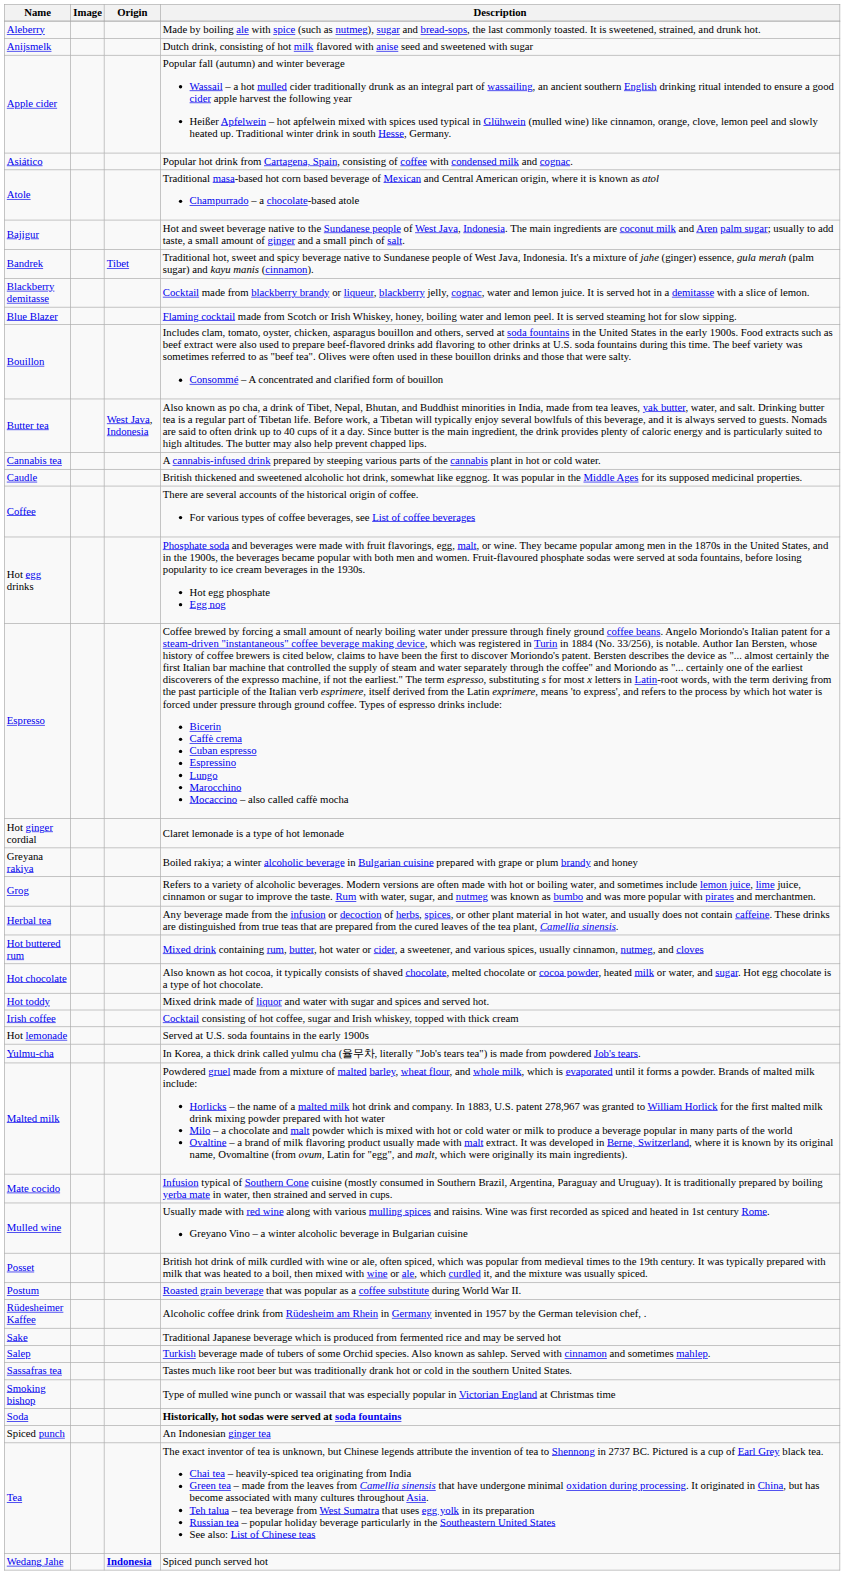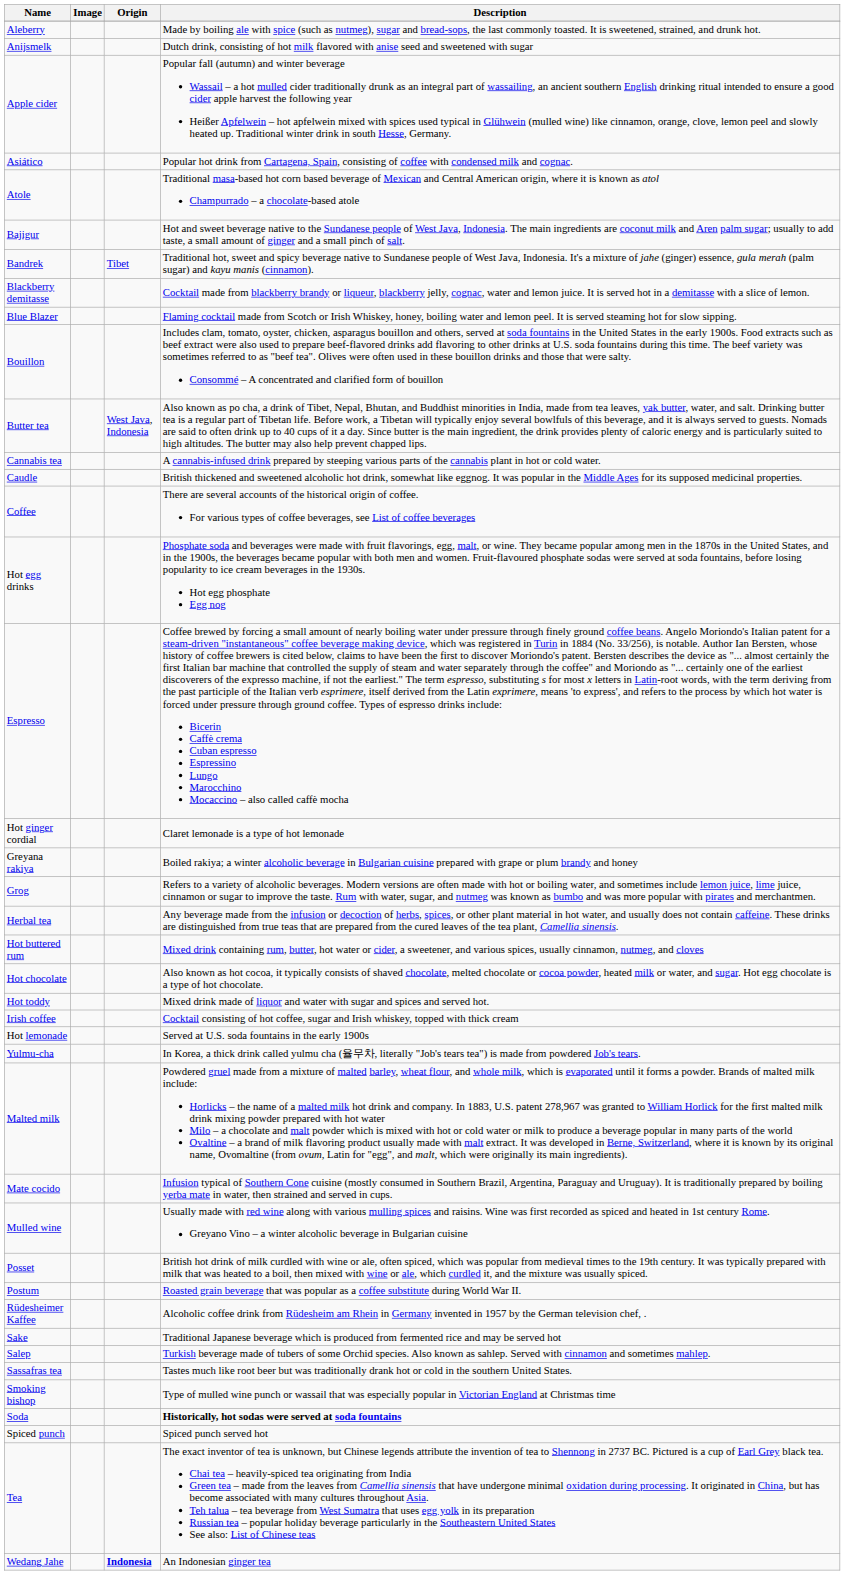(217, 1434) An Indonesian ginger tea -> (215, 1434) Spiced punch served hot
(215, 1562) Spiced punch served hot -> (217, 1562) An Indonesian ginger tea
